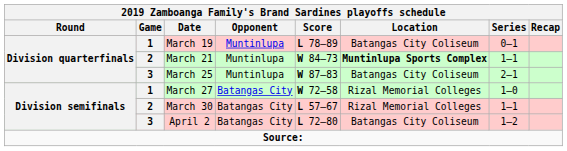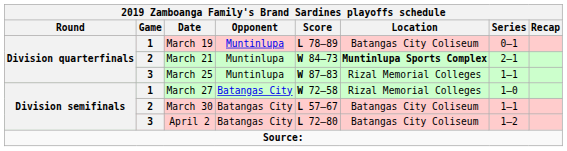(509, 59) 1–1 -> (509, 59) 2–1
(415, 75) Batangas City Coliseum -> (415, 75) Rizal Memorial Colleges
(509, 75) 2–1 -> (509, 75) 1–1
(415, 106) Rizal Memorial Colleges -> (415, 106) Batangas City Coliseum
